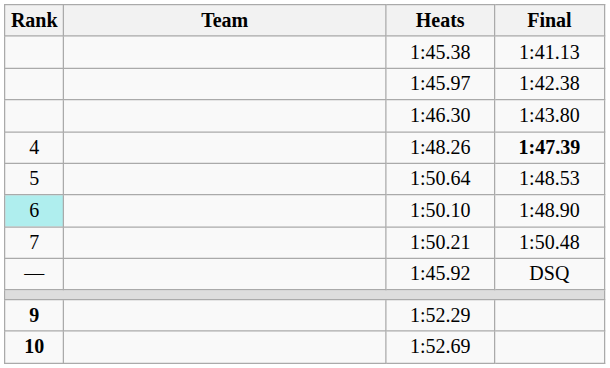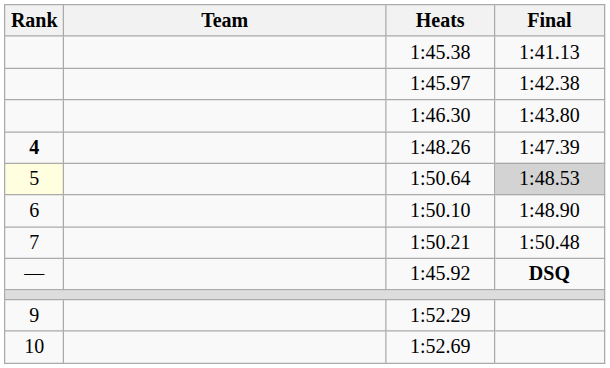(34, 147) normal -> (34, 147) bold
(549, 147) bold -> (549, 147) normal
(34, 178) no background -> (34, 178) lightyellow background
(549, 178) no background -> (549, 178) lightgrey background
(34, 210) paleturquoise background -> (34, 210) no background
(549, 274) normal -> (549, 274) bold
(34, 315) bold -> (34, 315) normal
(34, 346) bold -> (34, 346) normal
